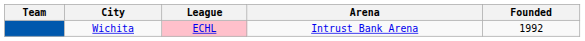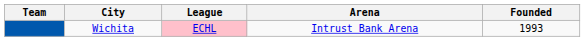(531, 29) 1992 -> (531, 29) 1993
